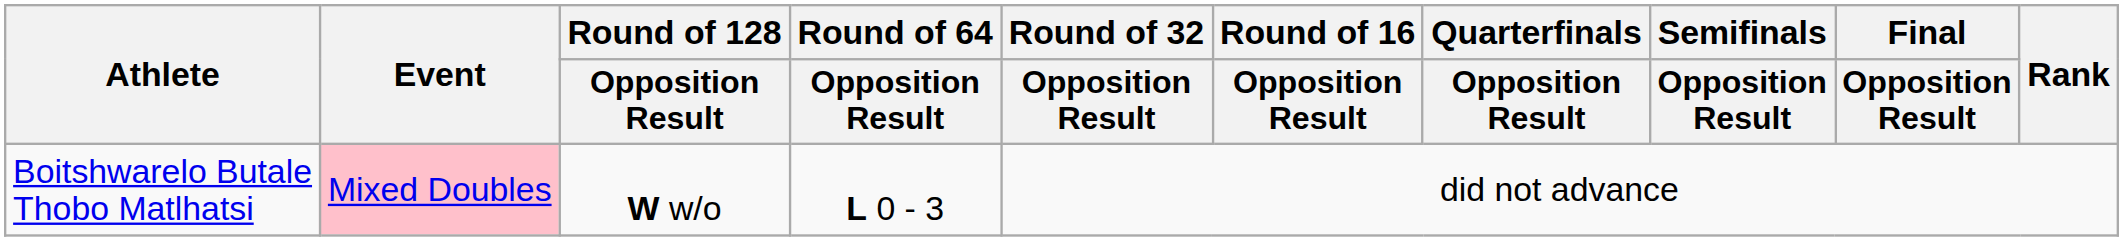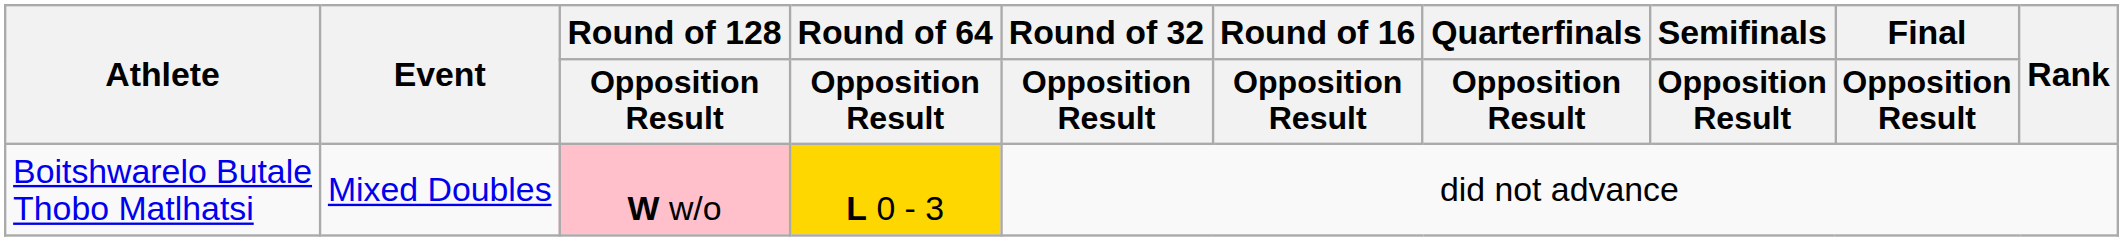(440, 190) pink background -> (440, 190) no background
(675, 209) no background -> (675, 209) pink background
(895, 209) no background -> (895, 209) gold background
